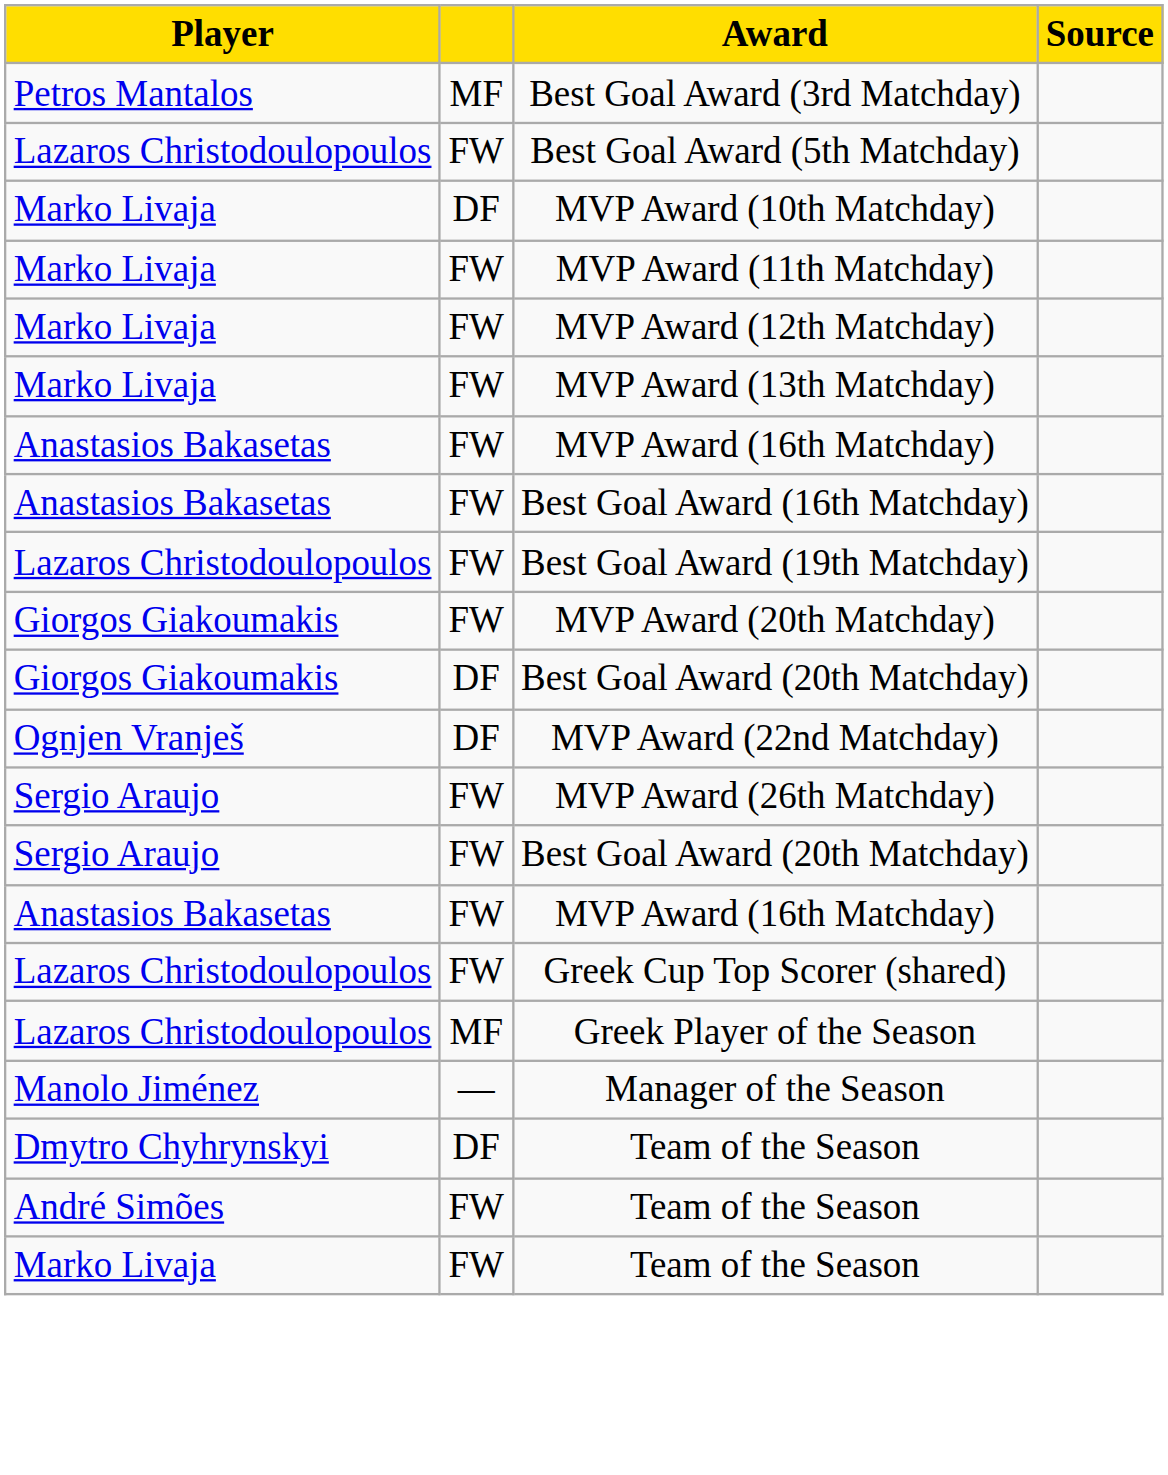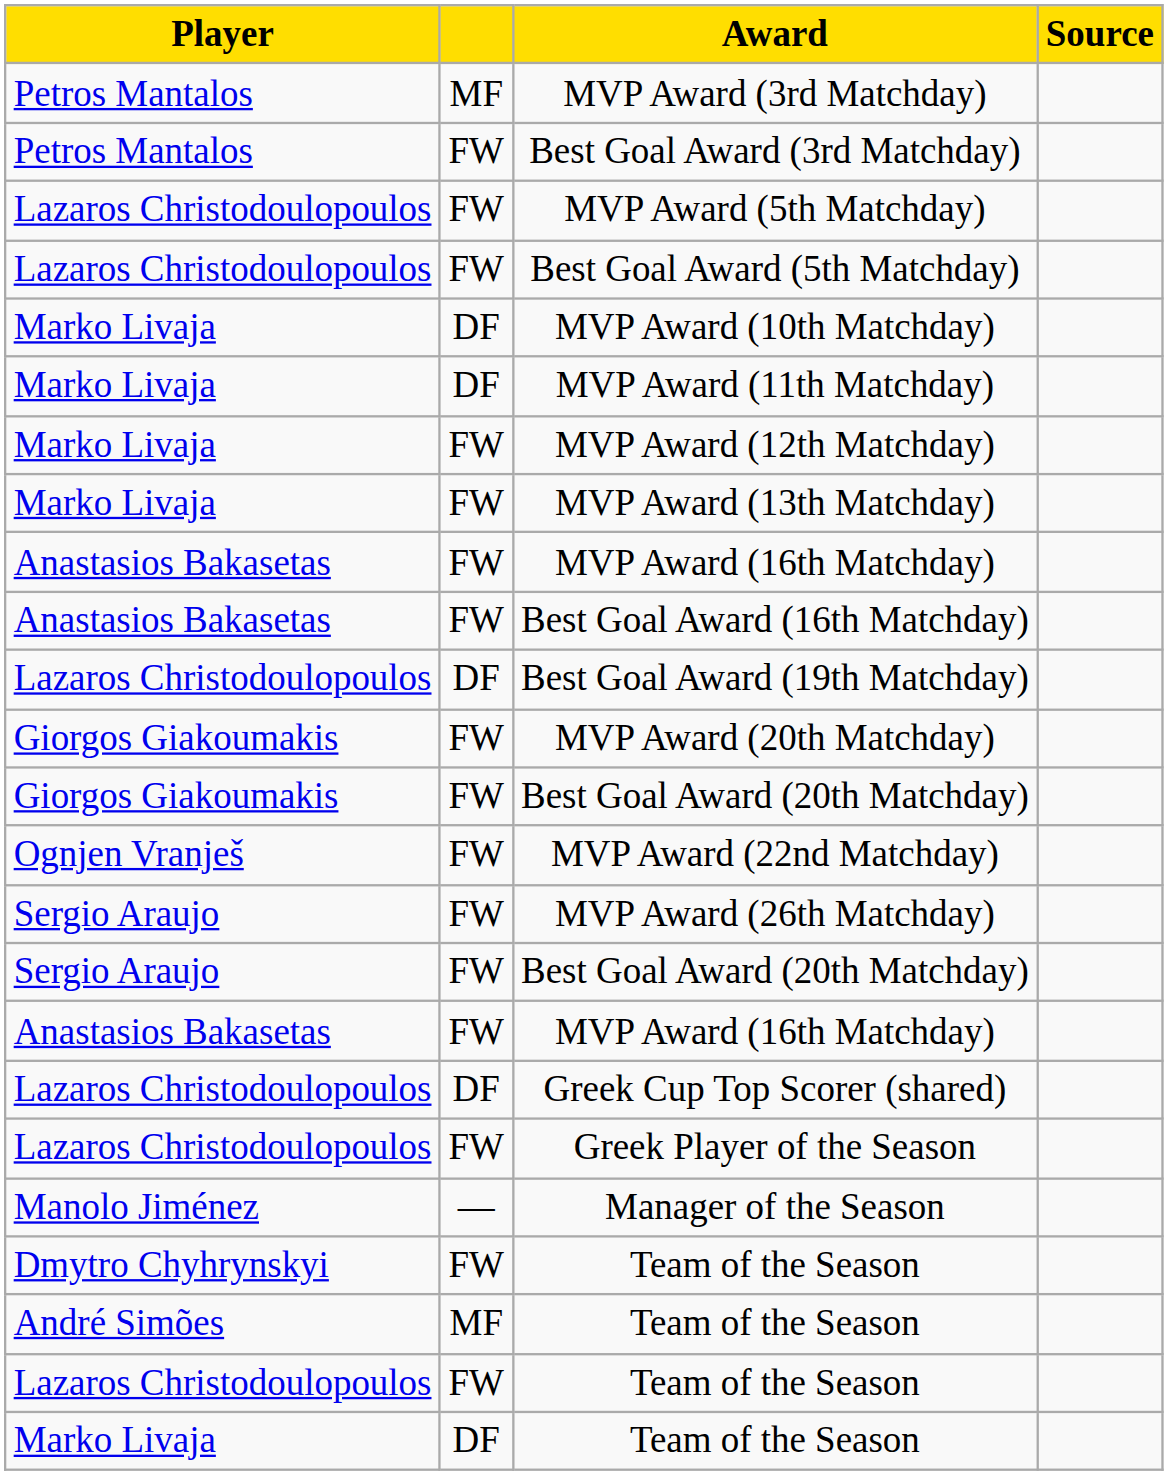+ row: (133, 92)
(476, 92) MF -> (476, 151) FW
+ row: (223, 209)
(476, 268) FW -> (476, 385) DF
(476, 561) FW -> (476, 678) DF
(476, 678) DF -> (476, 795) FW
(476, 737) DF -> (476, 854) FW
(476, 971) FW -> (476, 1088) DF
(476, 1030) MF -> (476, 1147) FW
(476, 1147) DF -> (476, 1264) FW
(476, 1206) FW -> (476, 1323) MF
+ row: (223, 1381)
(476, 1264) FW -> (476, 1440) DF
